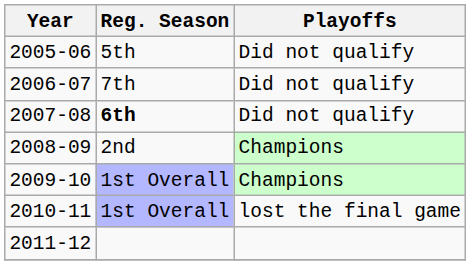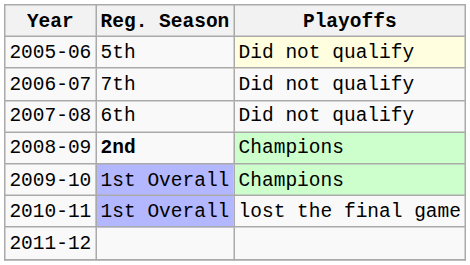(326, 52) no background -> (326, 52) lightyellow background
(118, 116) bold -> (118, 116) normal
(118, 148) normal -> (118, 148) bold
